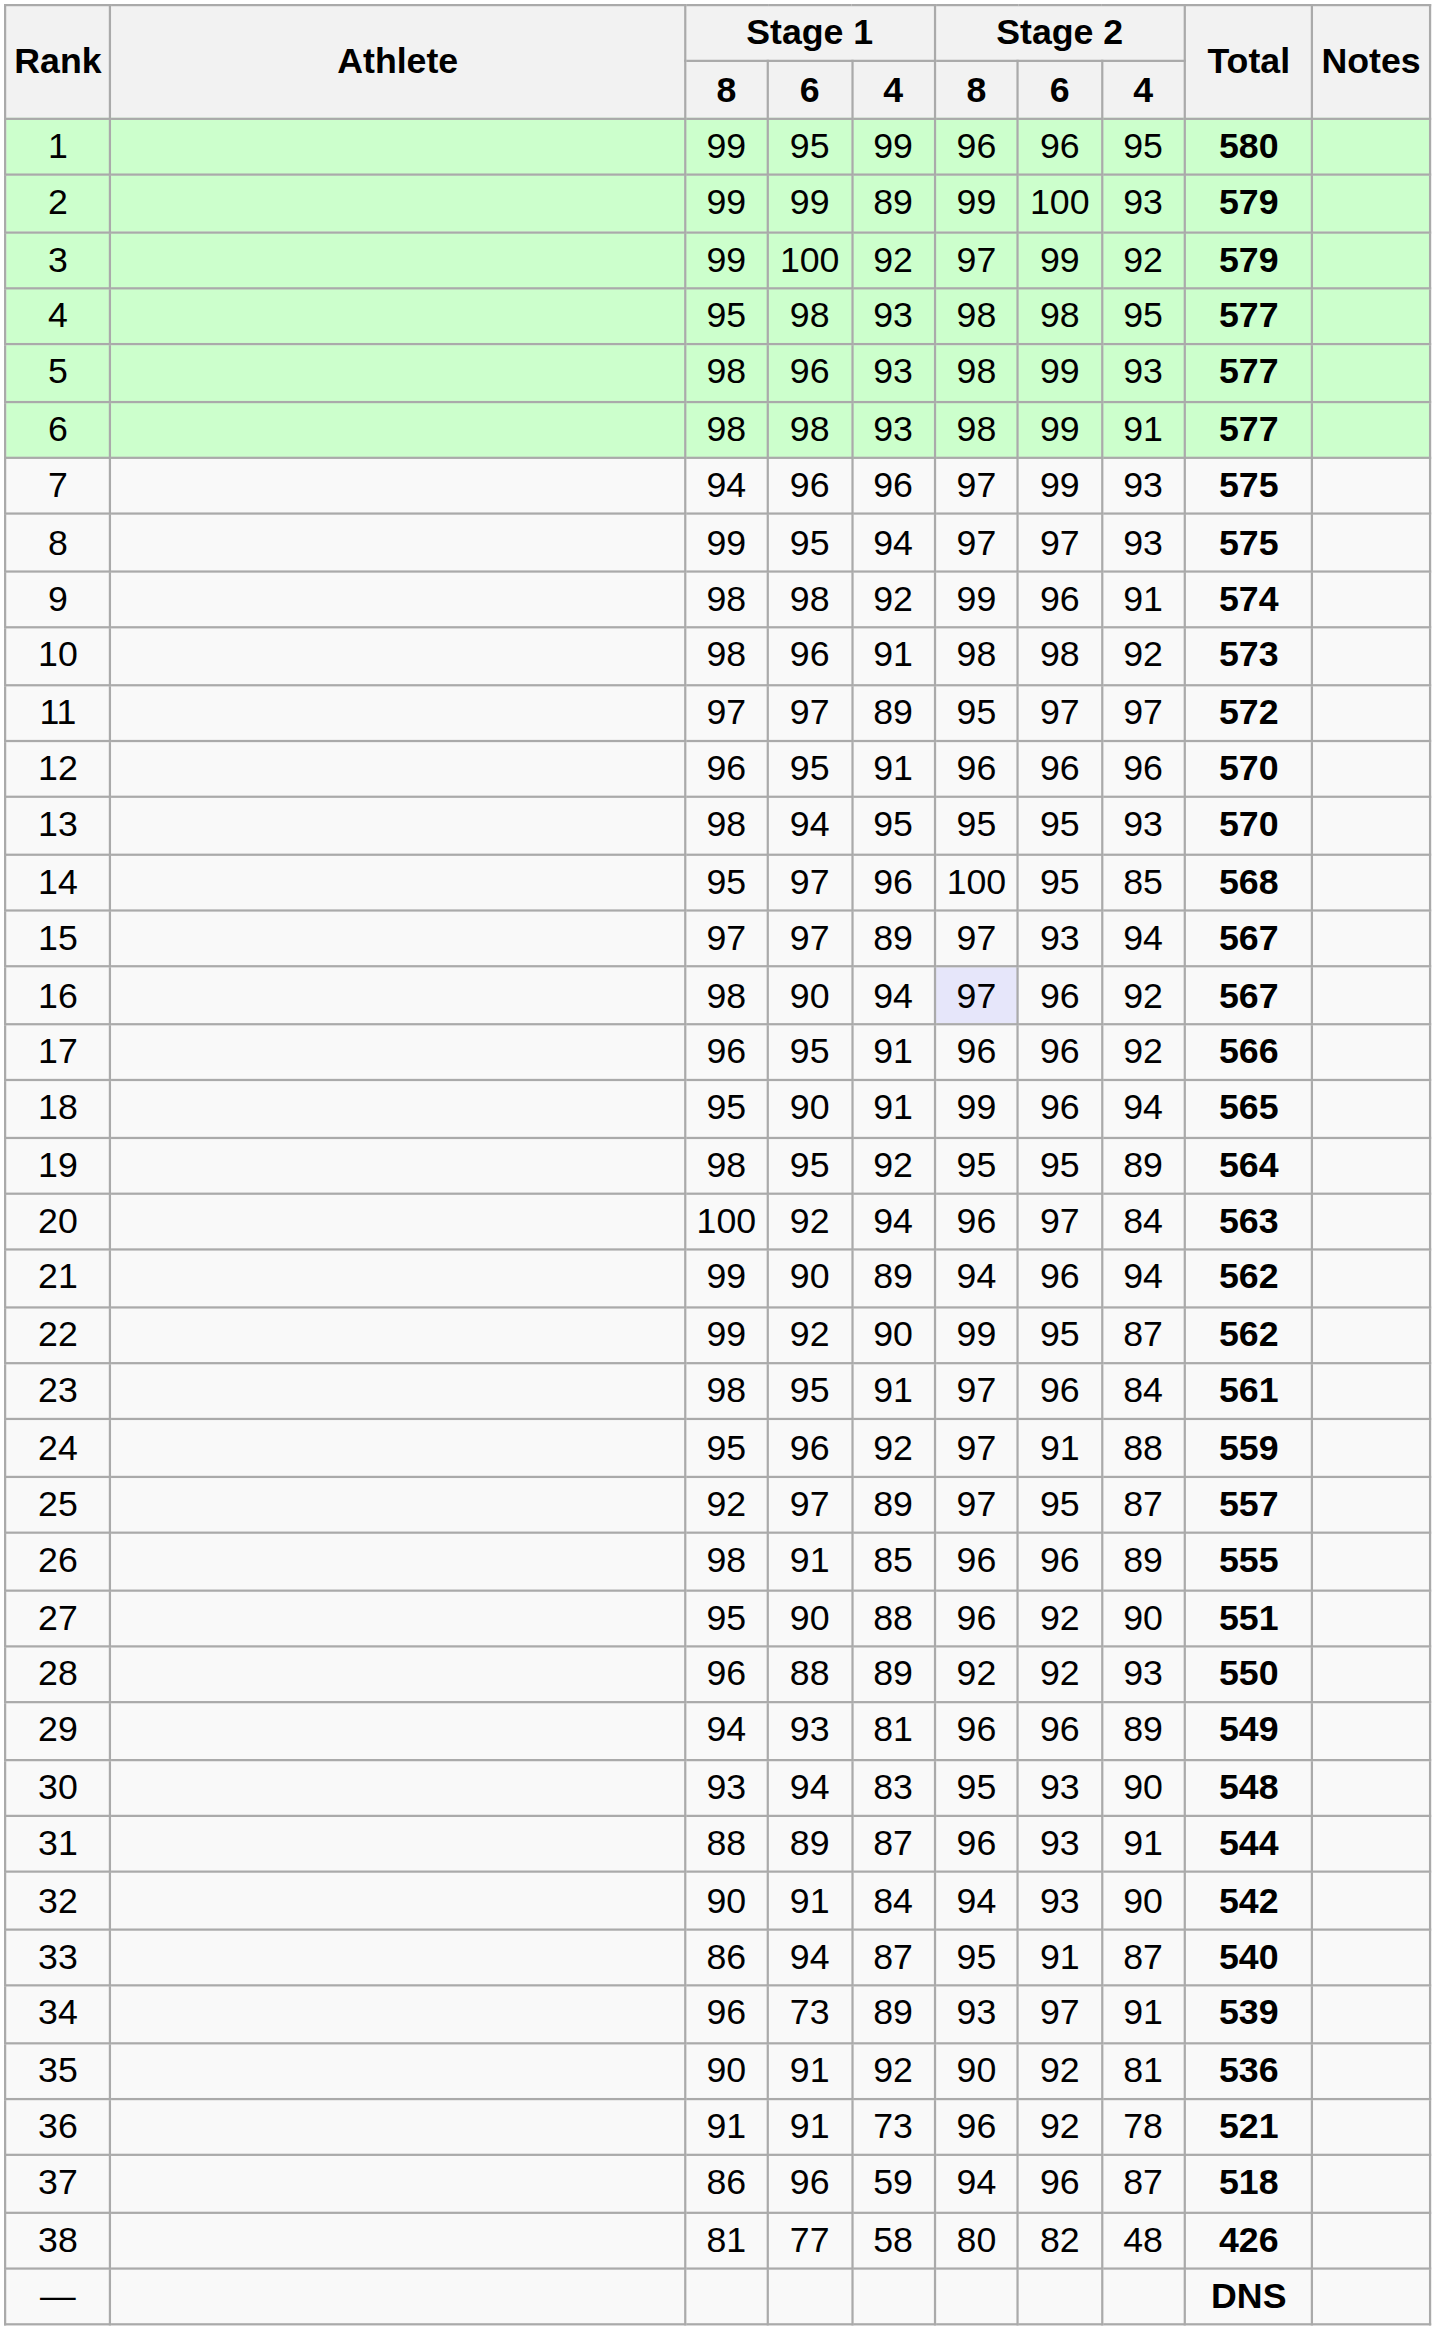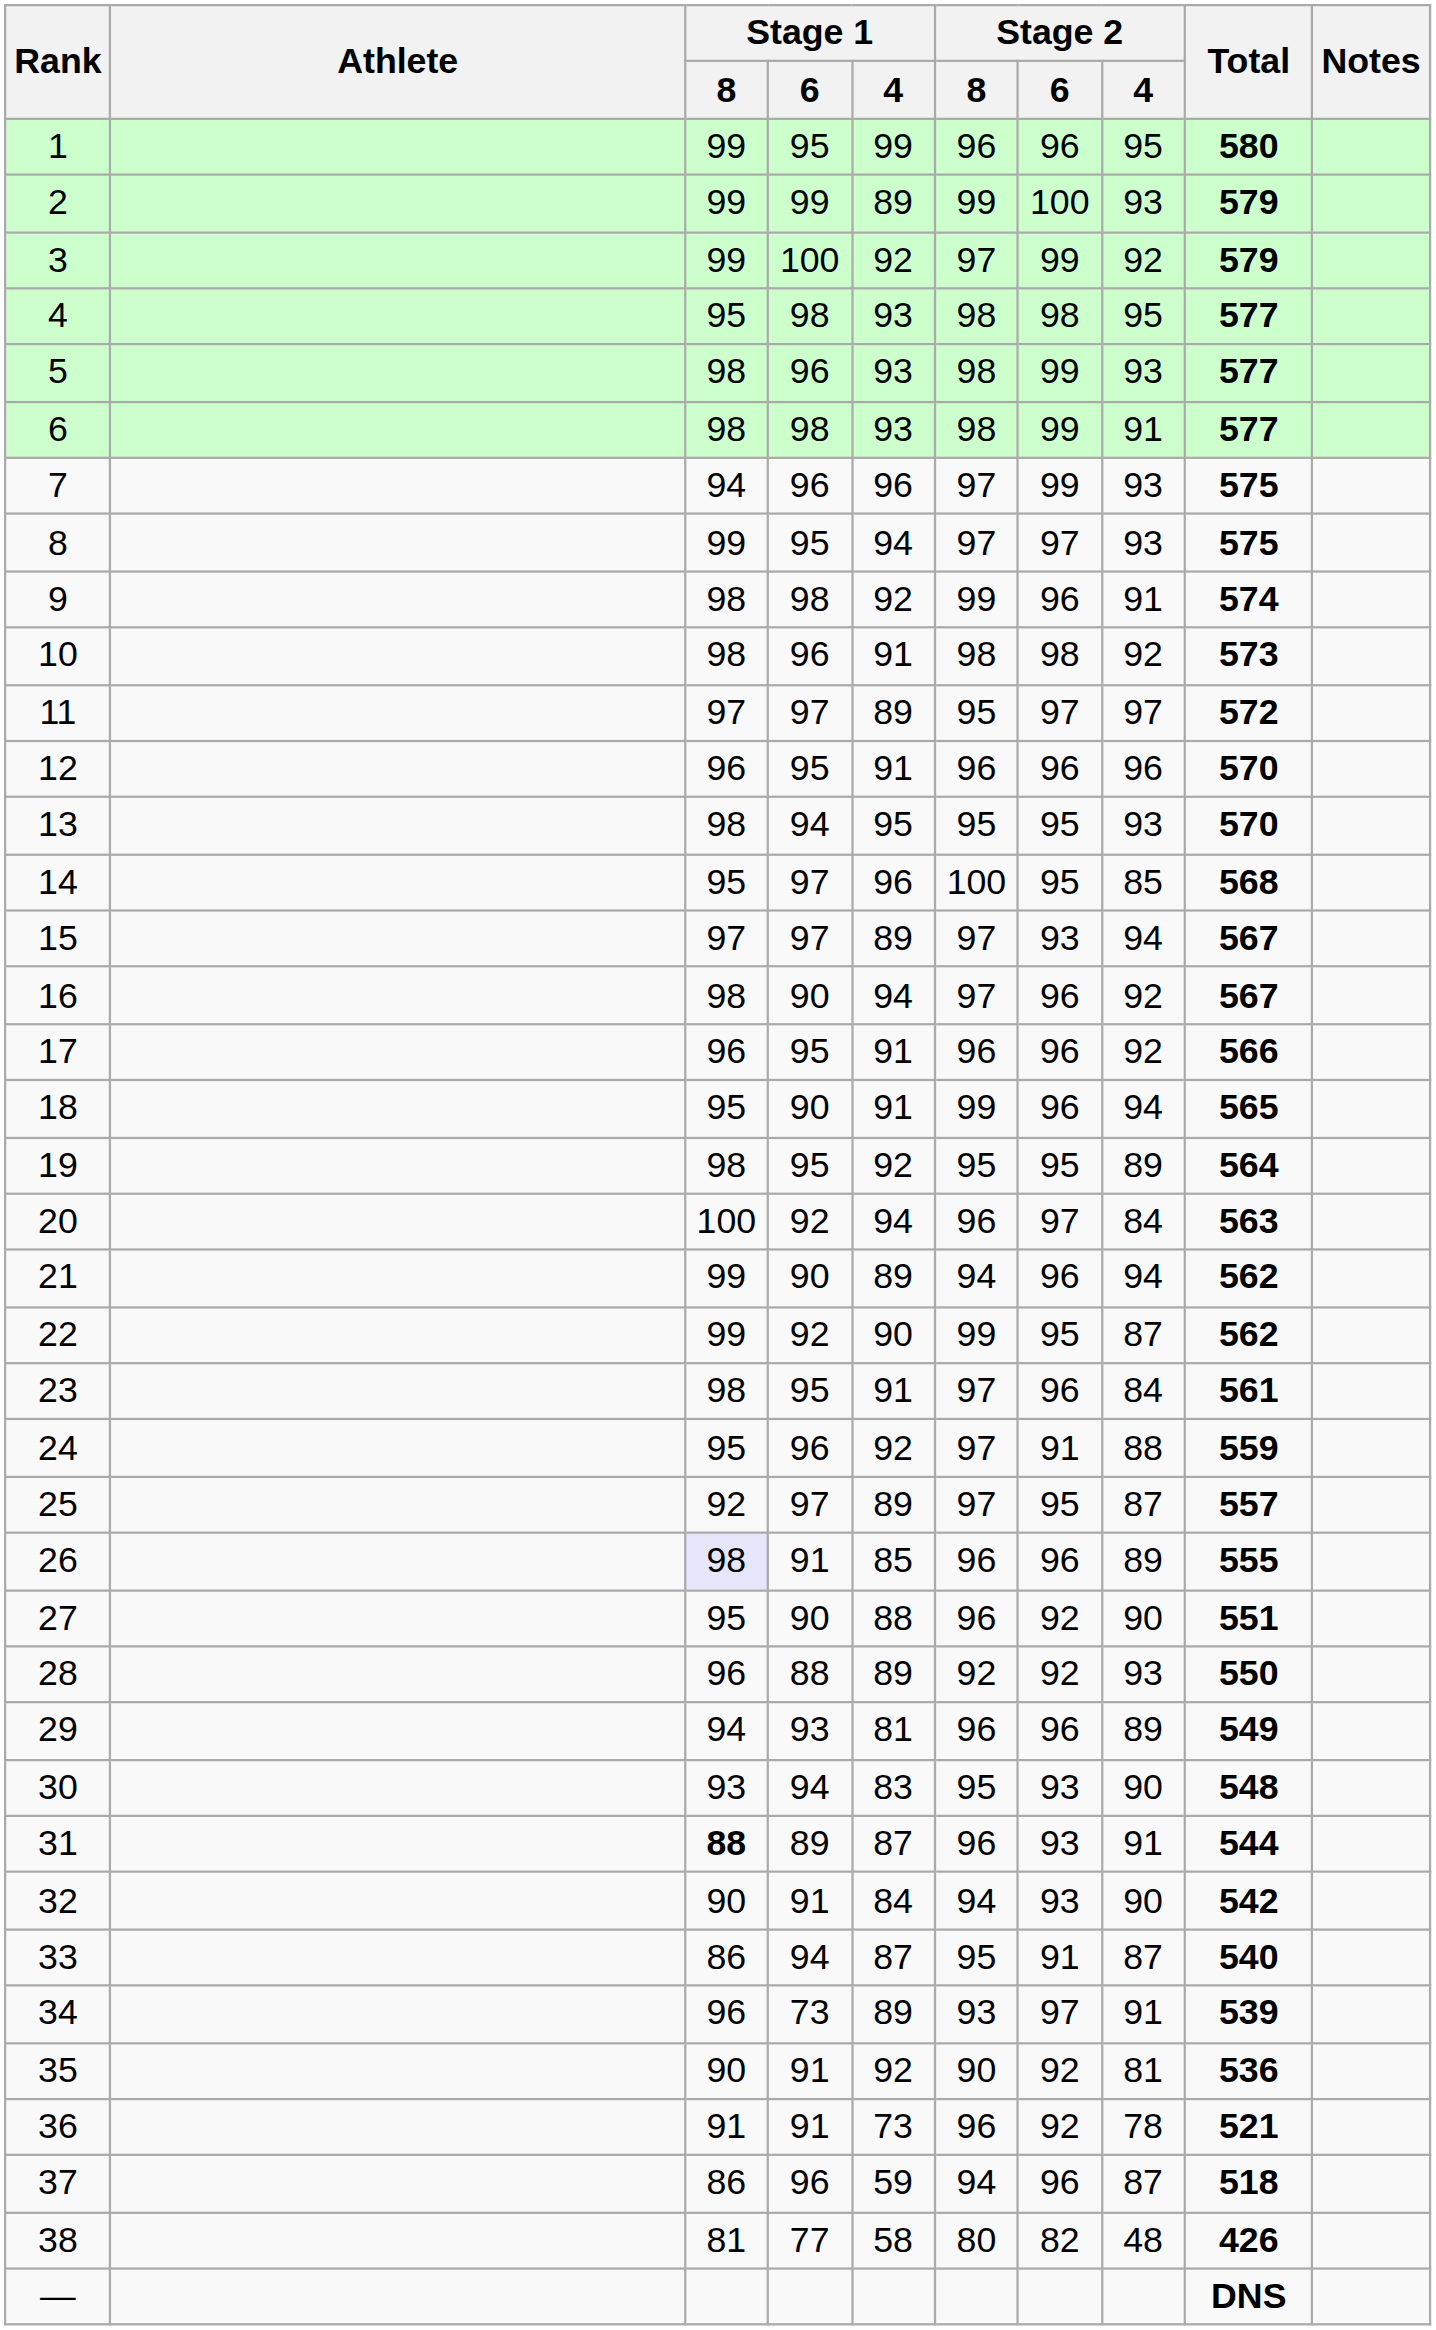(976, 994) lavender background -> (976, 994) no background
(726, 1560) no background -> (726, 1560) lavender background
(726, 1843) normal -> (726, 1843) bold
